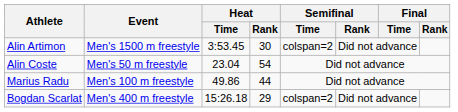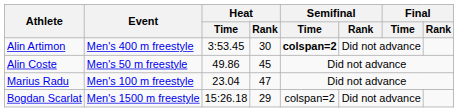(143, 47) Men's 1500 m freestyle -> (140, 47) Men's 400 m freestyle
(308, 47) normal -> (310, 47) bold
(226, 64) 23.04 -> (226, 64) 49.86
(265, 64) 54 -> (265, 64) 45
(226, 82) 49.86 -> (226, 82) 23.04
(265, 82) 44 -> (265, 82) 47
(140, 99) Men's 400 m freestyle -> (143, 99) Men's 1500 m freestyle
